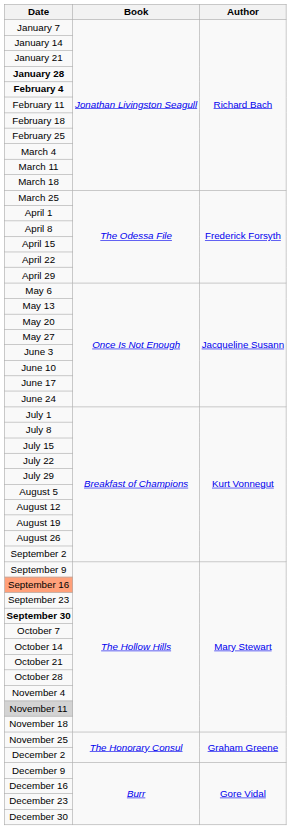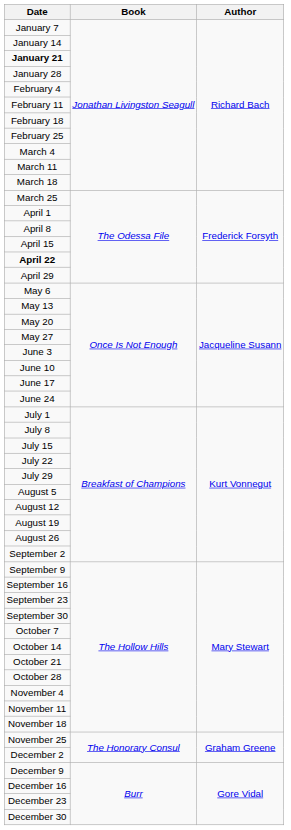(39, 58) normal -> (37, 58) bold
(39, 74) bold -> (37, 74) normal
(39, 89) bold -> (37, 89) normal
(39, 259) normal -> (37, 259) bold
(39, 584) lightsalmon background -> (37, 584) no background
(39, 615) bold -> (37, 615) normal
(39, 708) lightgrey background -> (37, 708) no background
